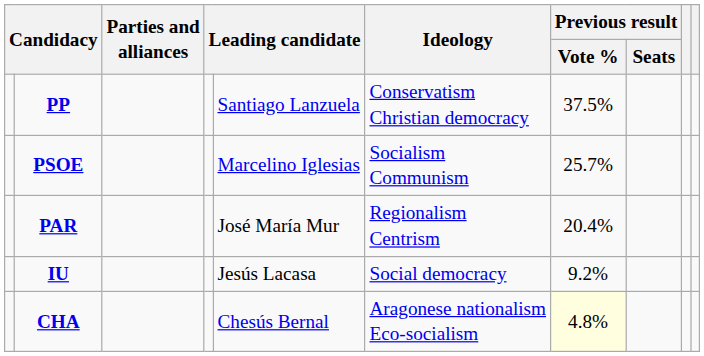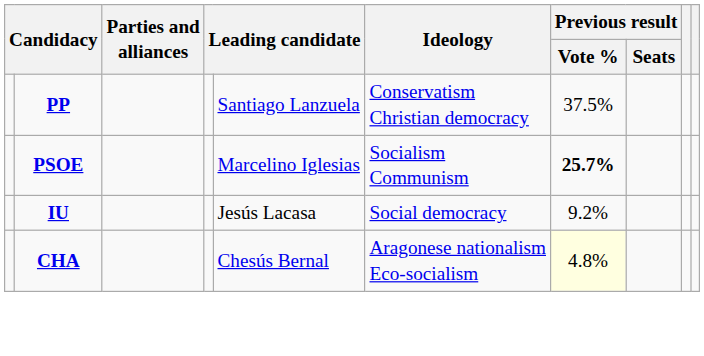(588, 165) normal -> (588, 165) bold
- row: (58, 225)
